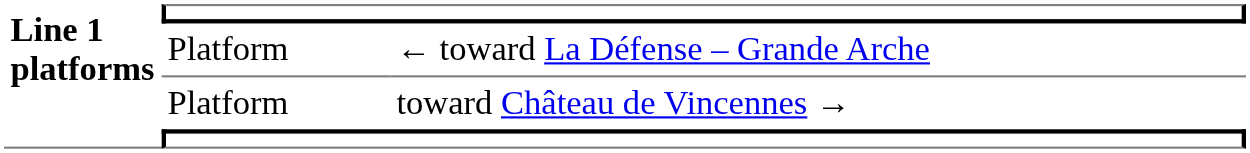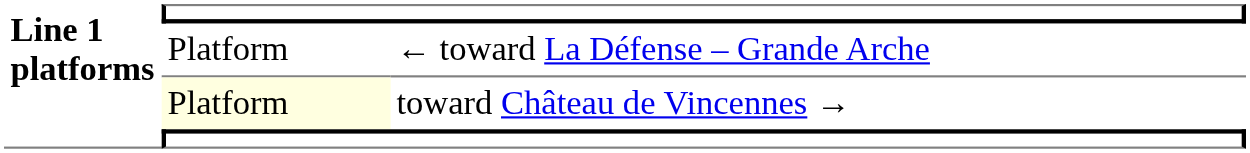(228, 102) no background -> (228, 102) lightyellow background
